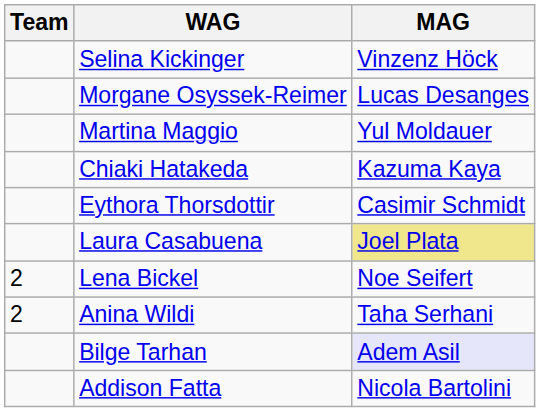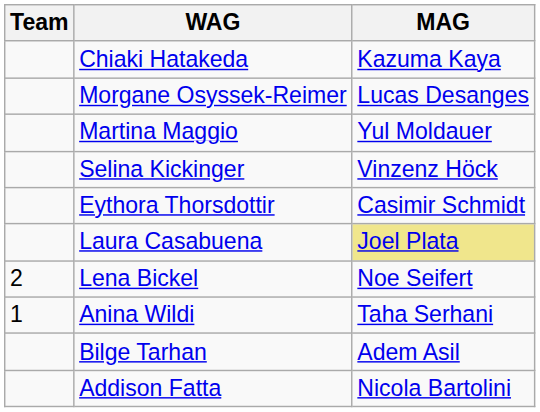rows swapped: (162, 59) <-> (164, 168)
(16, 315) 2 -> (16, 315) 1
(409, 351) lavender background -> (409, 351) no background
